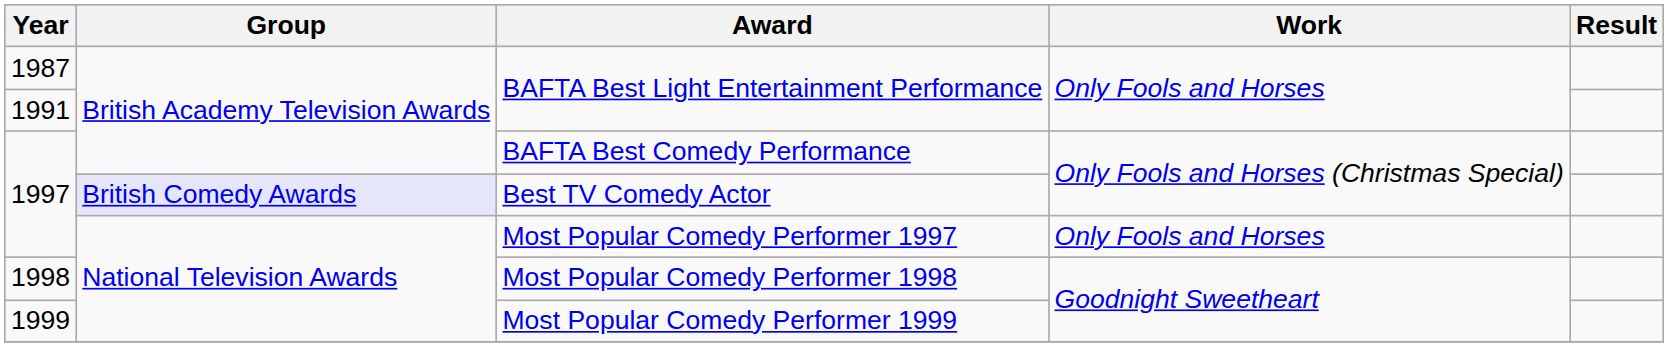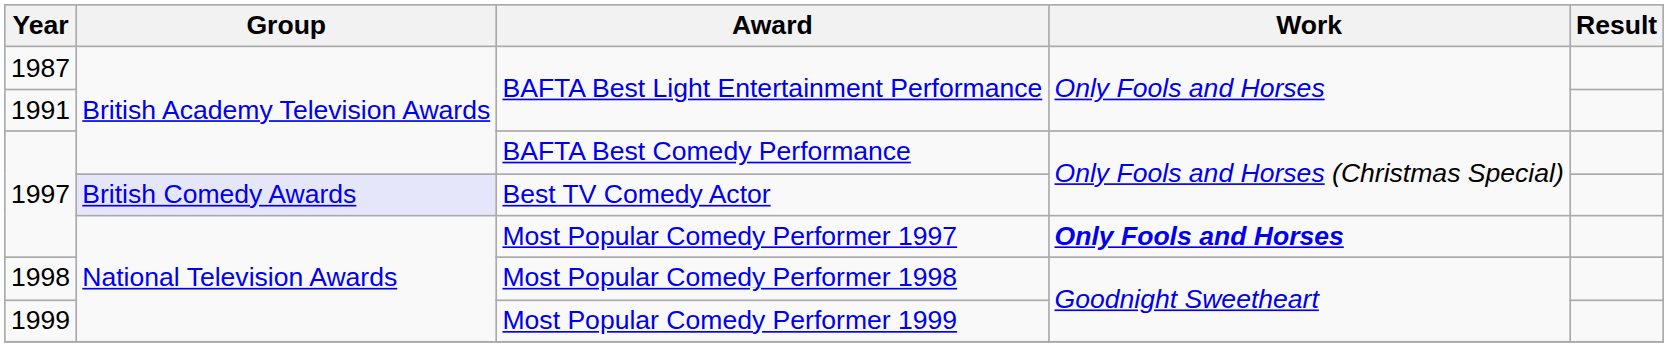(1190, 236) normal -> (1199, 236) bold
